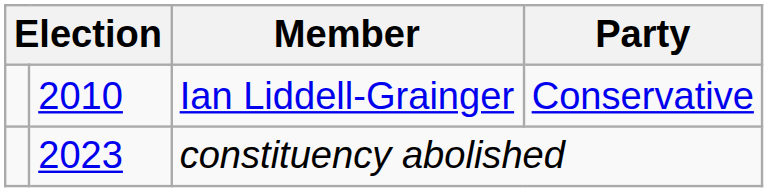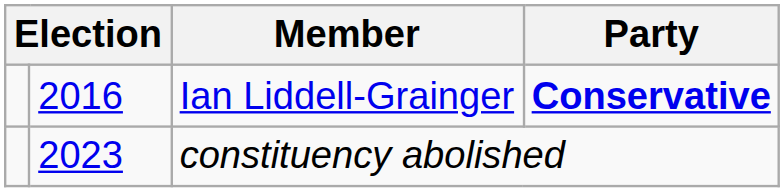(81, 95) 2010 -> (81, 95) 2016
(643, 95) normal -> (651, 95) bold
